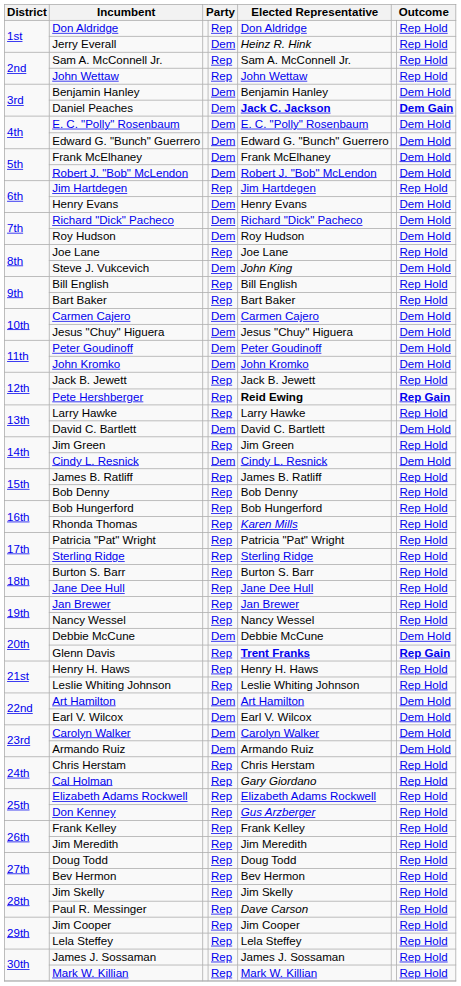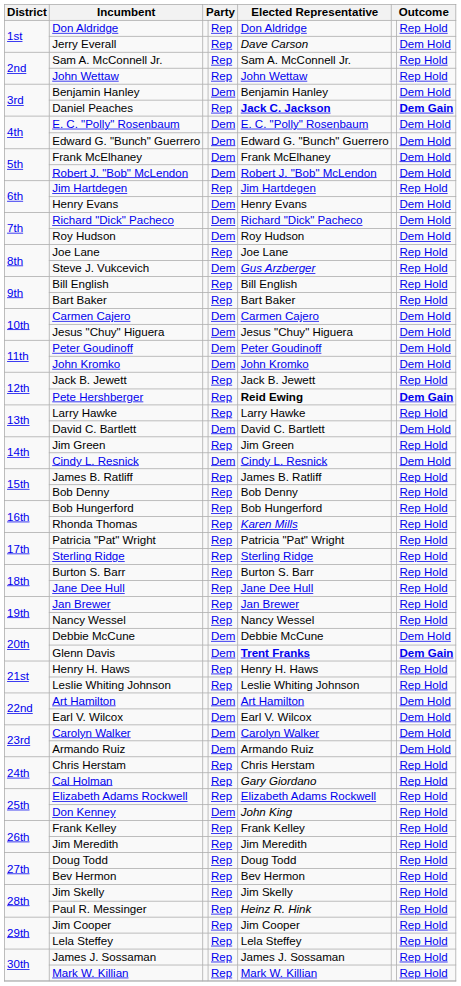(223, 44) Dem -> (222, 44) Rep
(276, 44) Heinz R. Hink -> (274, 44) Dave Carson
(424, 44) Rep Hold -> (425, 44) Dem Hold
(223, 108) Dem -> (222, 108) Rep
(266, 268) John King -> (278, 268) Gus Arzberger
(425, 268) Dem Hold -> (424, 268) Rep Hold
(425, 396) Rep Gain -> (426, 396) Dem Gain
(222, 652) Rep -> (223, 652) Dem
(425, 652) Rep Gain -> (426, 652) Dem Gain
(222, 813) Rep -> (223, 813) Dem
(278, 813) Gus Arzberger -> (266, 813) John King
(274, 909) Dave Carson -> (276, 909) Heinz R. Hink
